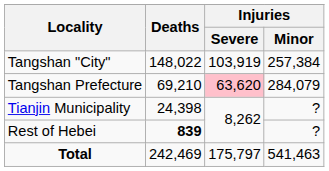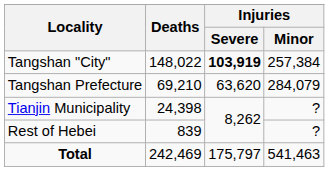(235, 62) normal -> (235, 62) bold
(239, 85) pink background -> (239, 85) no background
(189, 131) bold -> (189, 131) normal
